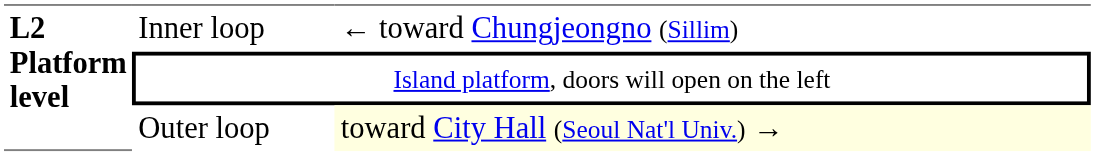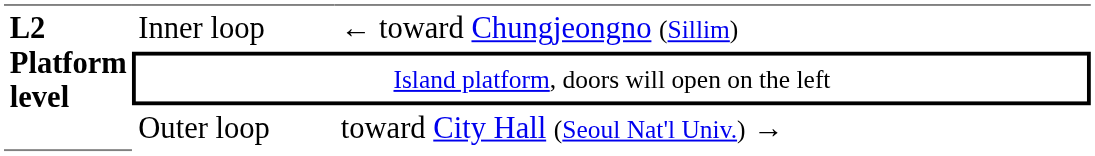(562, 127) lightyellow background -> (562, 127) no background
